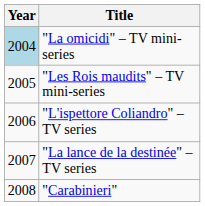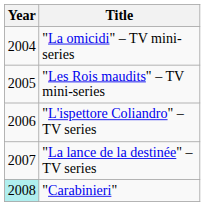(22, 45) lightblue background -> (22, 45) no background
(22, 190) no background -> (22, 190) paleturquoise background
